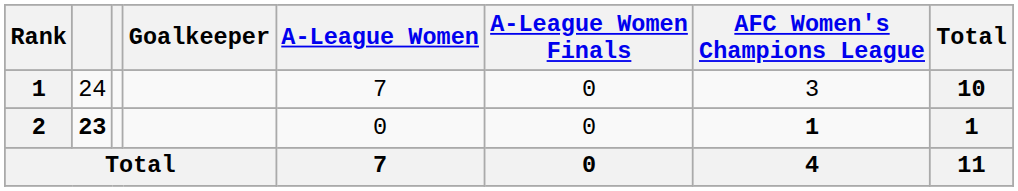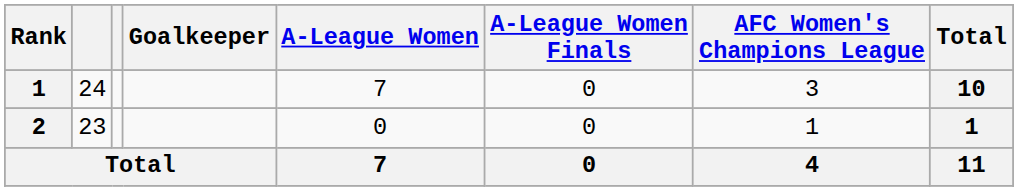(92, 128) bold -> (92, 128) normal
(812, 128) bold -> (812, 128) normal
